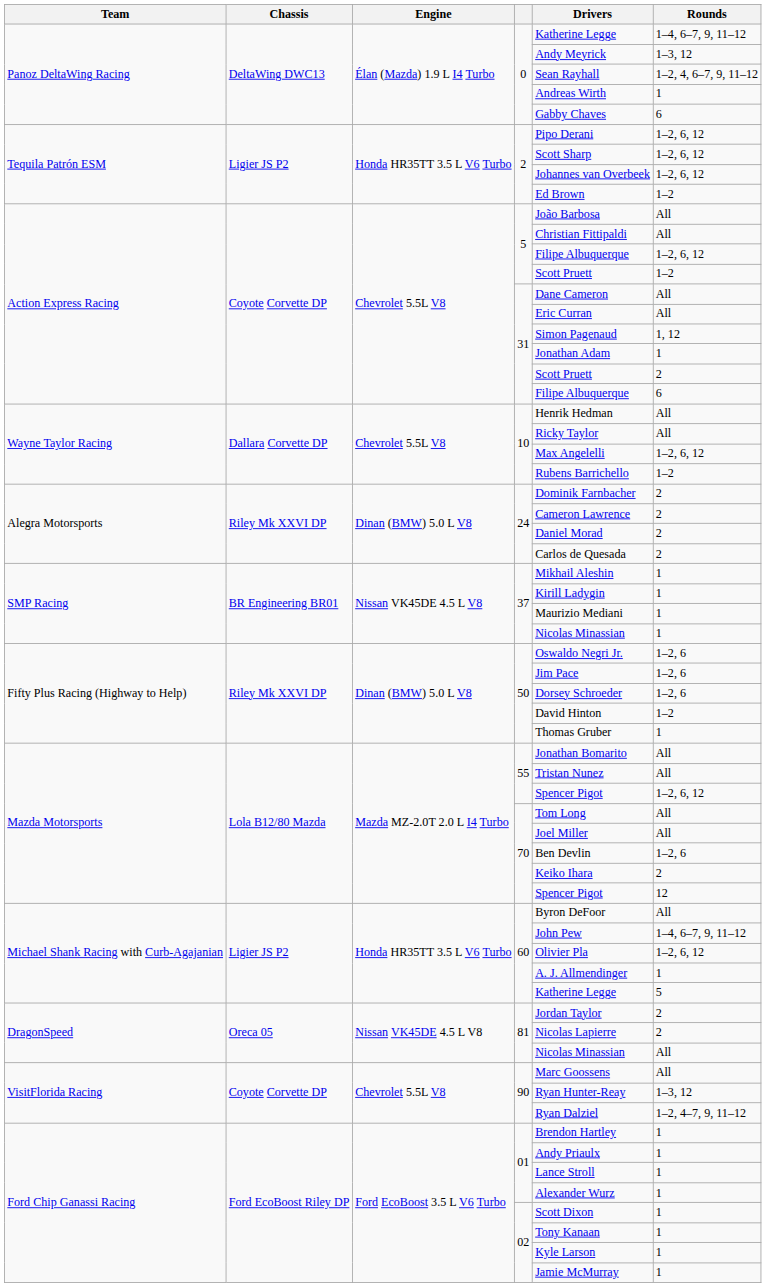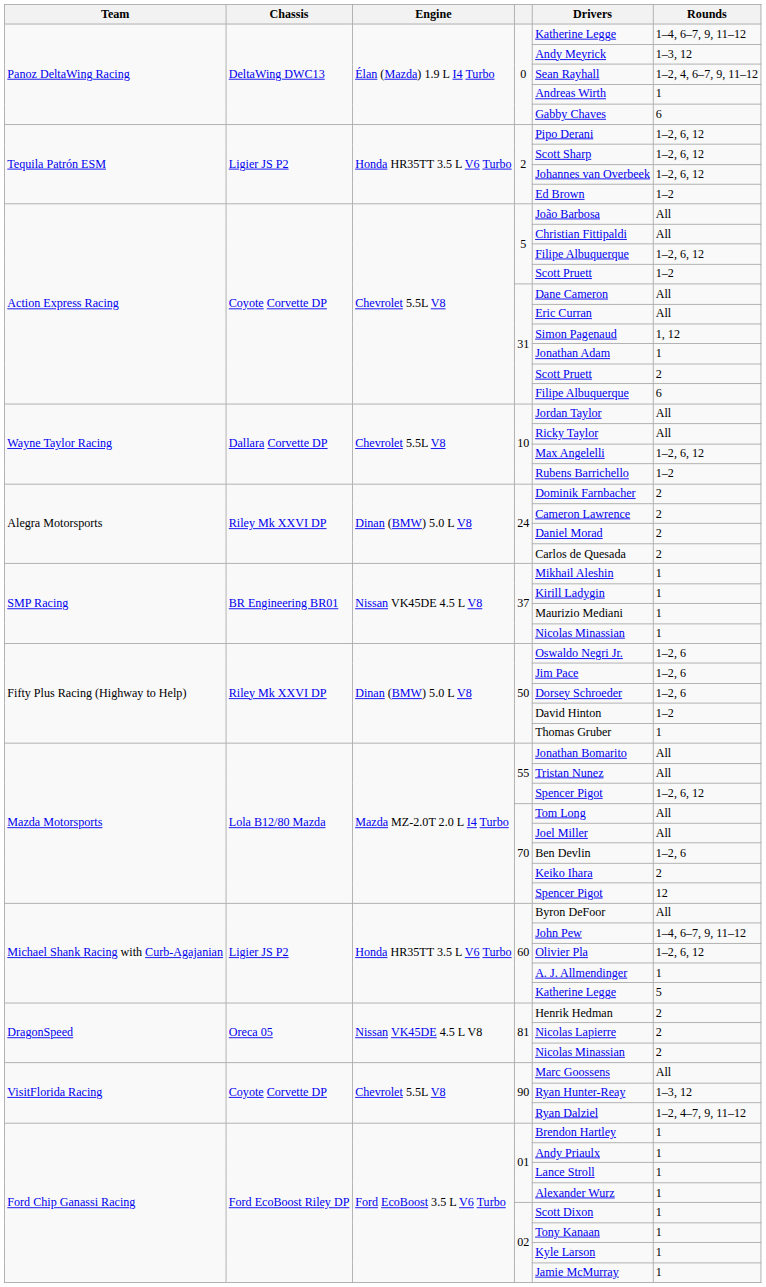(574, 413) Henrik Hedman -> (568, 413) Jordan Taylor
(568, 1012) Jordan Taylor -> (574, 1012) Henrik Hedman
(664, 1052) All -> (659, 1052) 2
